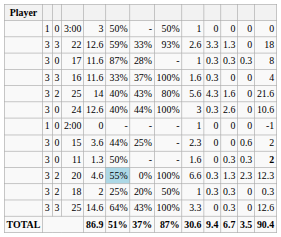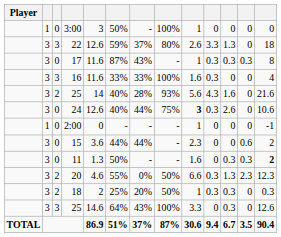(171, 29) 50% -> (168, 29) 100%
(143, 45) 33% -> (143, 45) 37%
(171, 45) 93% -> (171, 45) 80%
(143, 61) 28% -> (143, 61) 43%
(143, 77) 37% -> (143, 77) 33%
(143, 94) 43% -> (143, 94) 28%
(171, 94) 80% -> (171, 94) 93%
(168, 110) 100% -> (171, 110) 75%
(199, 110) normal -> (199, 110) bold
(143, 143) 25% -> (143, 143) 44%
(119, 175) lightblue background -> (119, 175) no background
(168, 175) 100% -> (171, 175) 50%
